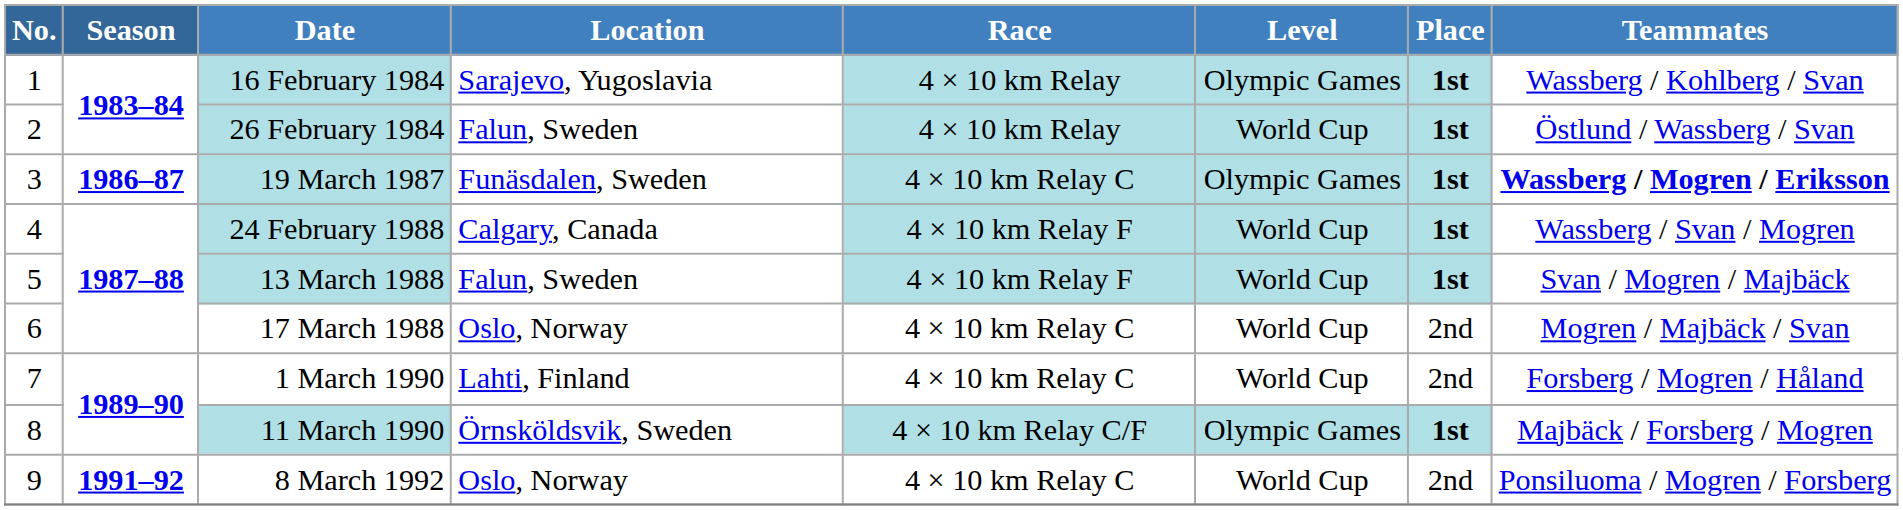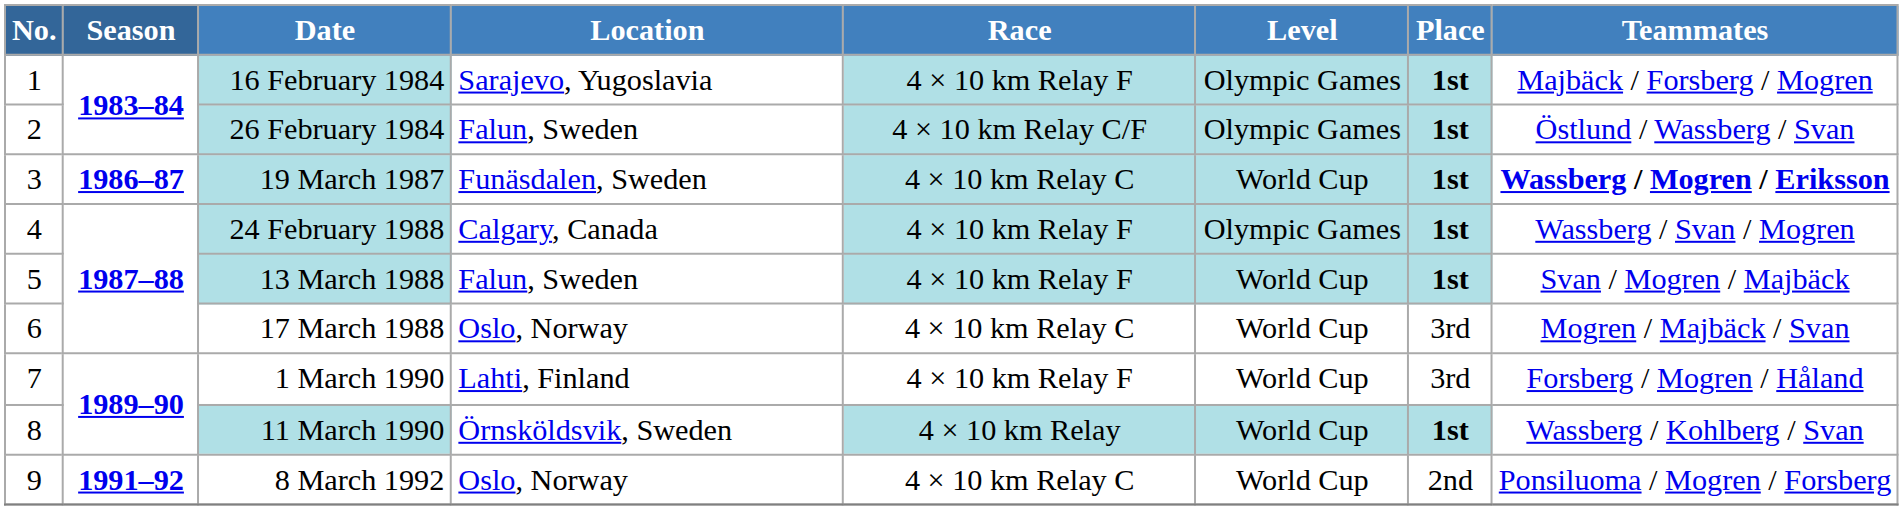(1020, 79) 4 × 10 km Relay -> (1020, 79) 4 × 10 km Relay F
(1695, 79) Wassberg / Kohlberg / Svan -> (1695, 79) Majbäck / Forsberg / Mogren
(1020, 129) 4 × 10 km Relay -> (1020, 129) 4 × 10 km Relay C/F
(1302, 129) World Cup -> (1302, 129) Olympic Games
(1302, 179) Olympic Games -> (1302, 179) World Cup
(1302, 229) World Cup -> (1302, 229) Olympic Games
(1450, 328) 2nd -> (1450, 328) 3rd
(1020, 378) 4 × 10 km Relay C -> (1020, 378) 4 × 10 km Relay F
(1450, 378) 2nd -> (1450, 378) 3rd
(1020, 428) 4 × 10 km Relay C/F -> (1020, 428) 4 × 10 km Relay
(1302, 428) Olympic Games -> (1302, 428) World Cup
(1695, 428) Majbäck / Forsberg / Mogren -> (1695, 428) Wassberg / Kohlberg / Svan
